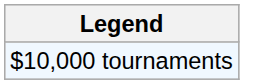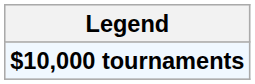(121, 61) normal -> (127, 61) bold
